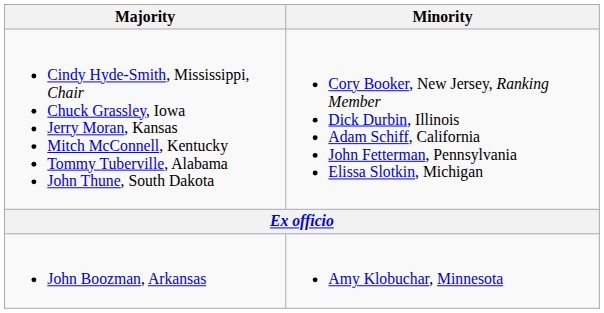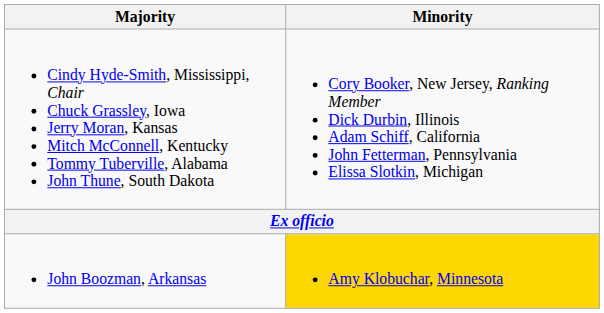(442, 280) no background -> (442, 280) gold background
